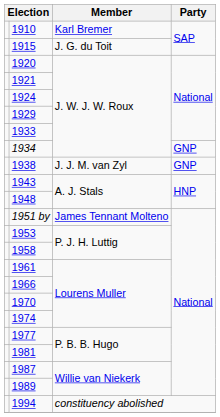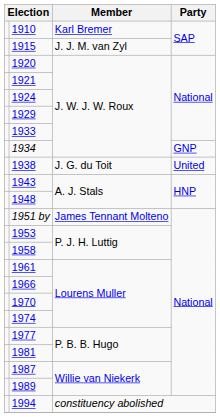(83, 47) J. G. du Toit -> (91, 47) J. J. M. van Zyl
(91, 166) J. J. M. van Zyl -> (83, 166) J. G. du Toit
(185, 166) GNP -> (189, 166) United
